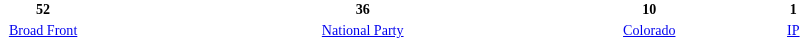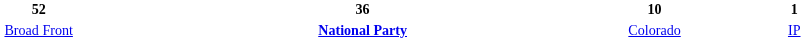(363, 30) normal -> (363, 30) bold
